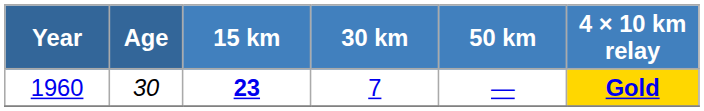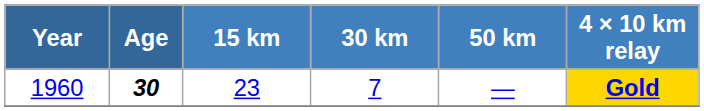(146, 88) normal -> (146, 88) bold
(247, 88) bold -> (247, 88) normal
